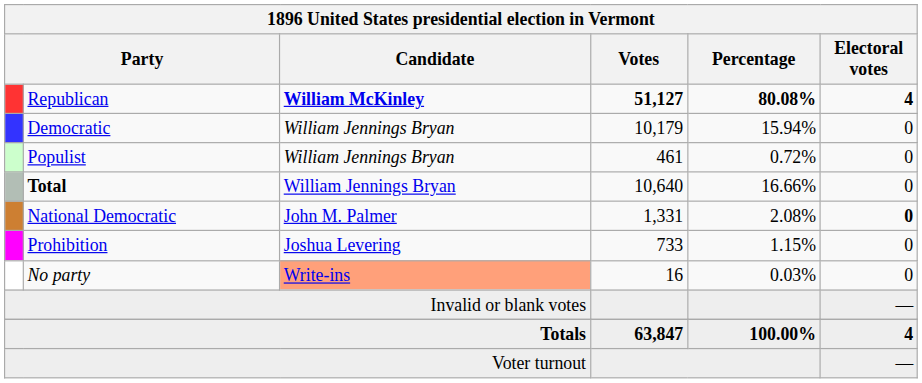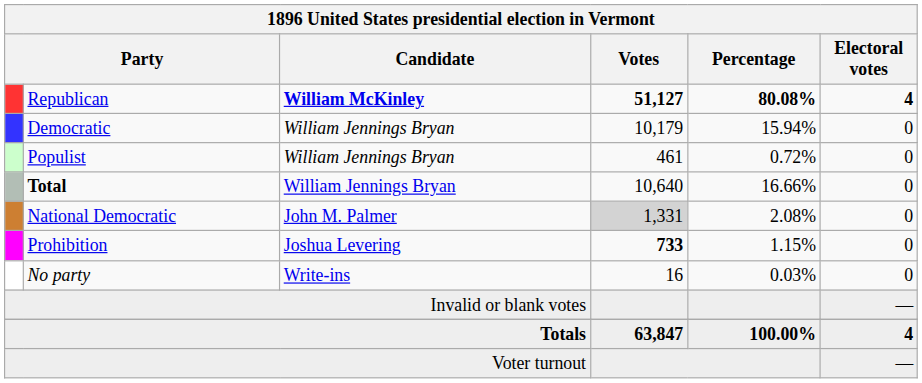(663, 216) no background -> (663, 216) lightgrey background
(909, 216) bold -> (909, 216) normal
(670, 245) normal -> (670, 245) bold
(317, 274) lightsalmon background -> (317, 274) no background
